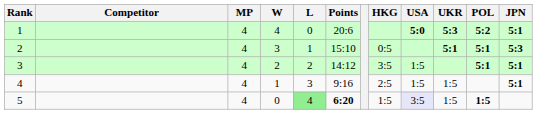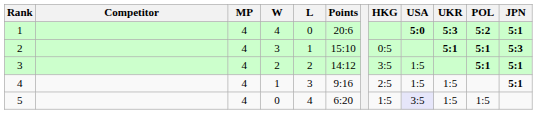(310, 100) lightgreen background -> (310, 100) no background
(343, 100) bold -> (343, 100) normal
(483, 100) bold -> (483, 100) normal
